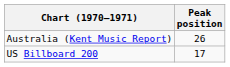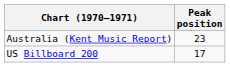(200, 39) 26 -> (200, 39) 23
